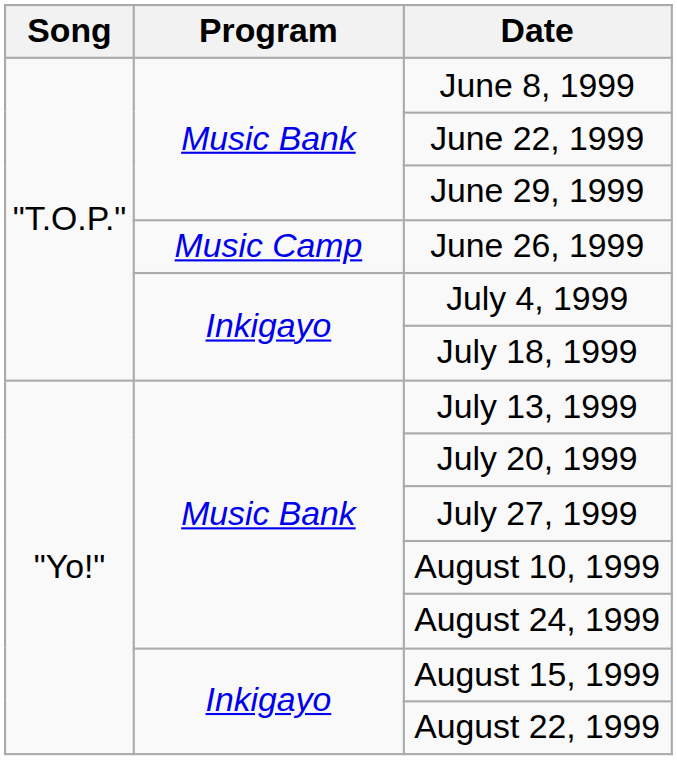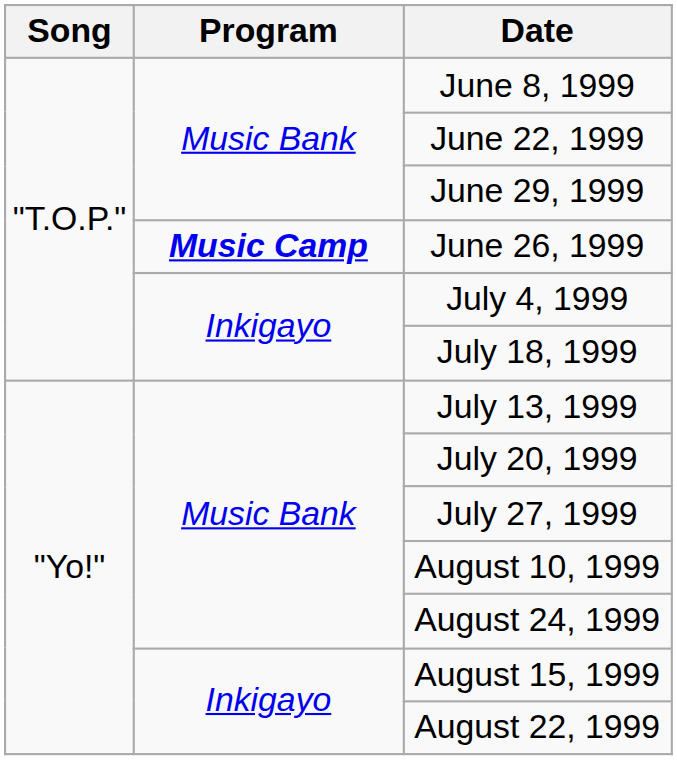(268, 245) normal -> (268, 245) bold
